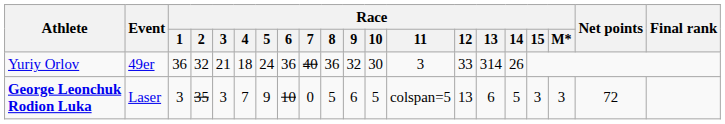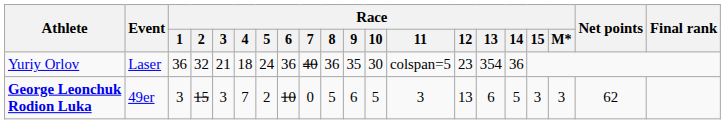(141, 64) 49er -> (145, 64) Laser
(354, 64) 32 -> (354, 64) 35
(420, 64) 3 -> (420, 64) colspan=5
(465, 64) 33 -> (465, 64) 23
(491, 64) 314 -> (491, 64) 354
(516, 64) 26 -> (516, 64) 36
(145, 97) Laser -> (141, 97) 49er
(201, 97) 35 -> (201, 97) 15
(267, 97) 9 -> (267, 97) 2
(420, 97) colspan=5 -> (420, 97) 3
(611, 97) 72 -> (611, 97) 62
